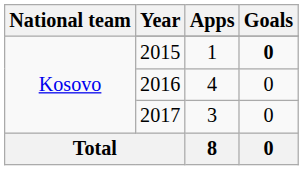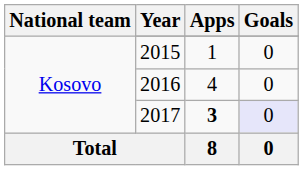(268, 52) bold -> (268, 52) normal
(212, 116) normal -> (212, 116) bold
(268, 116) no background -> (268, 116) lavender background
